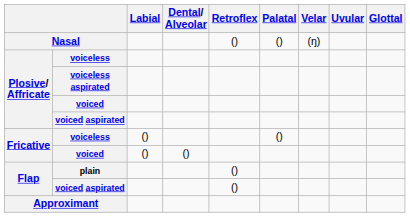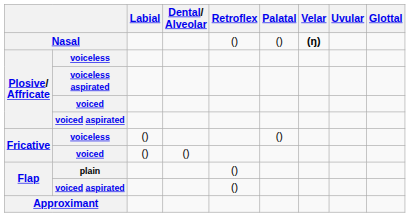(314, 41) normal -> (314, 41) bold
